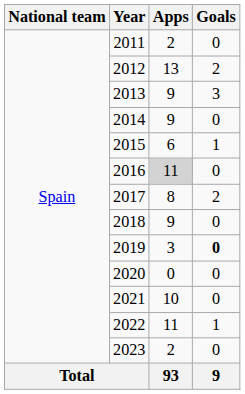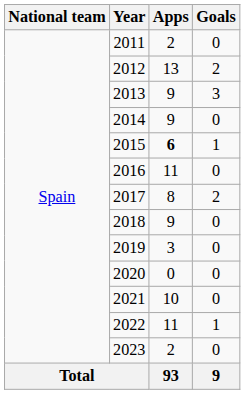(171, 145) normal -> (171, 145) bold
(171, 171) lightgrey background -> (171, 171) no background
(216, 247) bold -> (216, 247) normal
